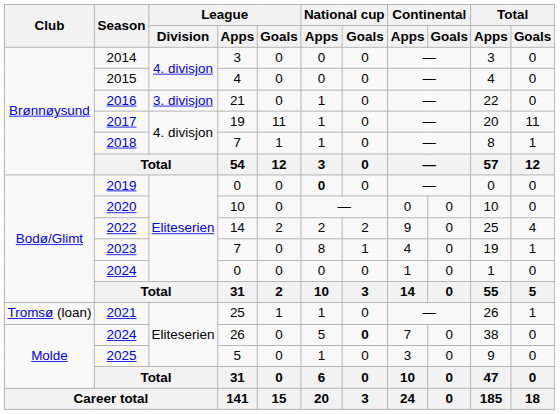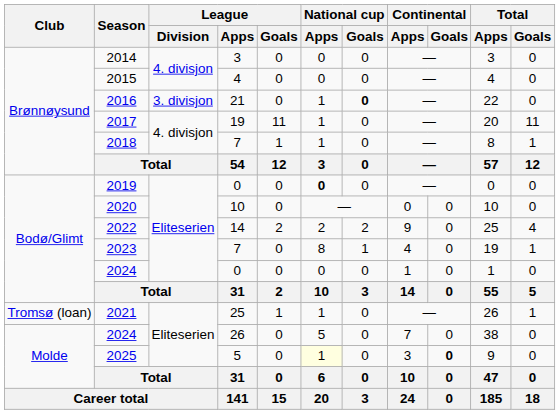(365, 100) normal -> (365, 100) bold
(365, 334) bold -> (365, 334) normal
(322, 356) no background -> (322, 356) lightyellow background
(449, 356) normal -> (449, 356) bold
